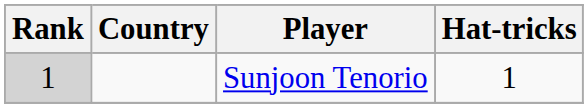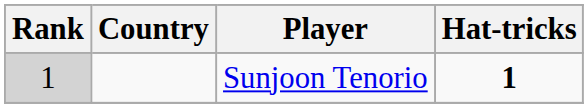(509, 77) normal -> (509, 77) bold
